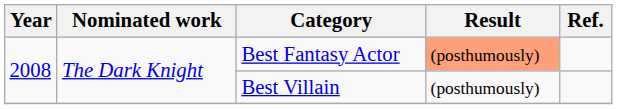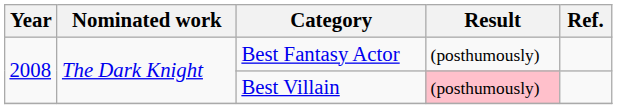(485, 55) lightsalmon background -> (485, 55) no background
(485, 88) no background -> (485, 88) pink background
